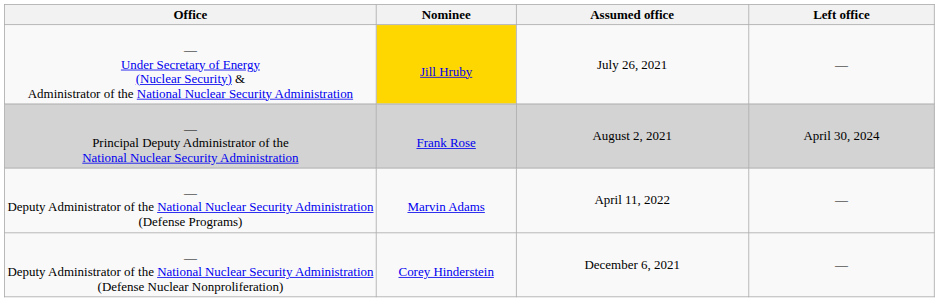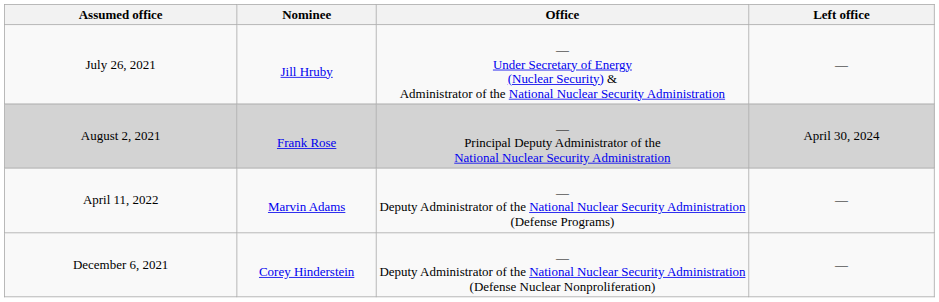columns swapped: (190, 14) <-> (632, 14)
(446, 71) gold background -> (307, 71) no background
